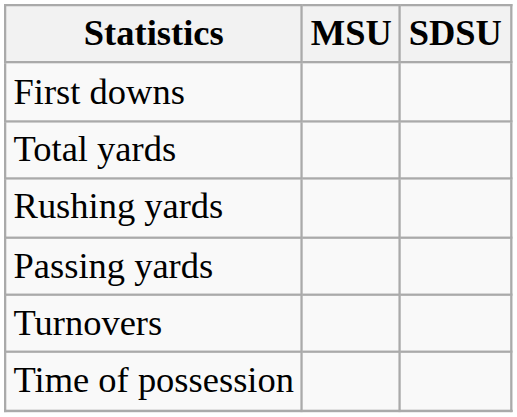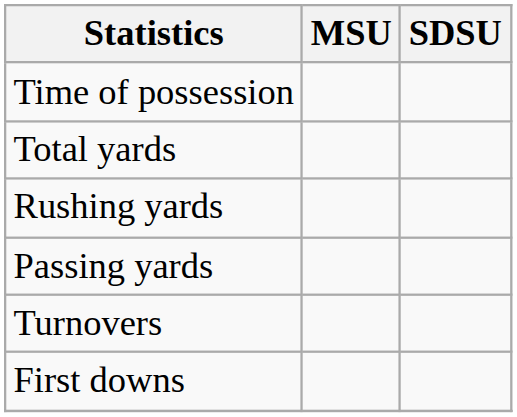rows swapped: (99, 91) <-> (154, 380)
